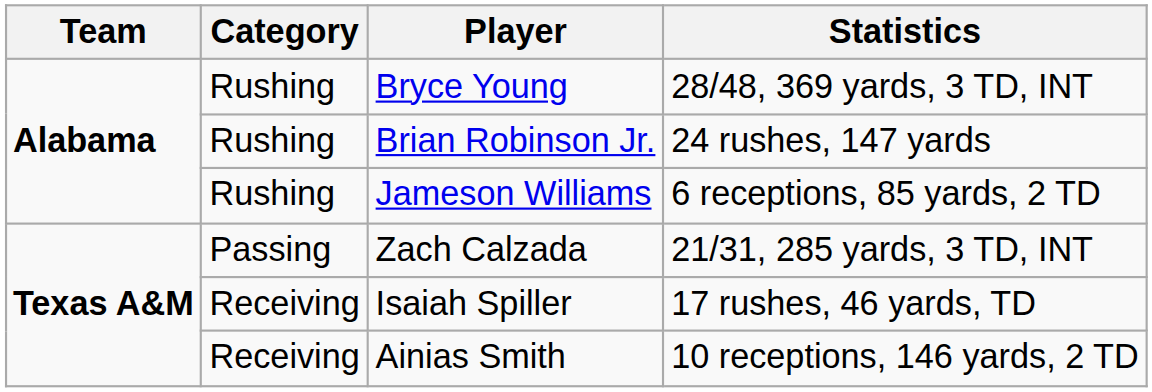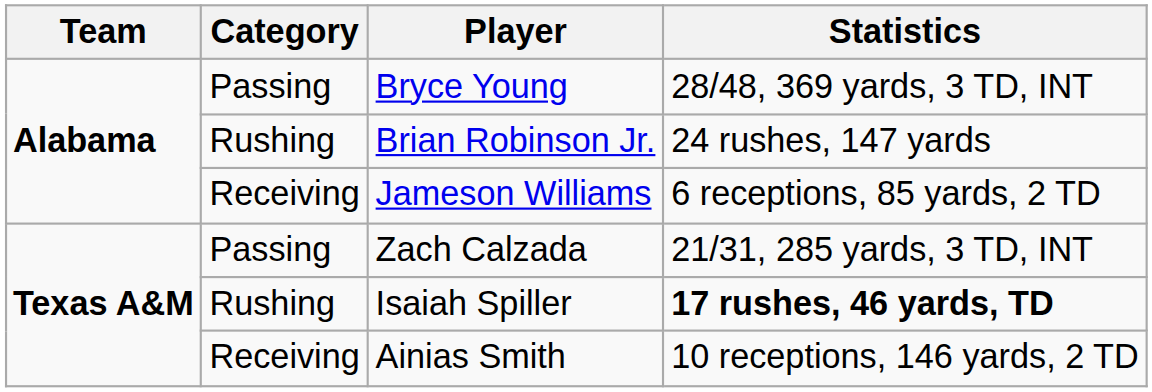(272, 86) Rushing -> (270, 86) Passing
(272, 194) Rushing -> (285, 194) Receiving
(285, 303) Receiving -> (272, 303) Rushing
(854, 303) normal -> (862, 303) bold
